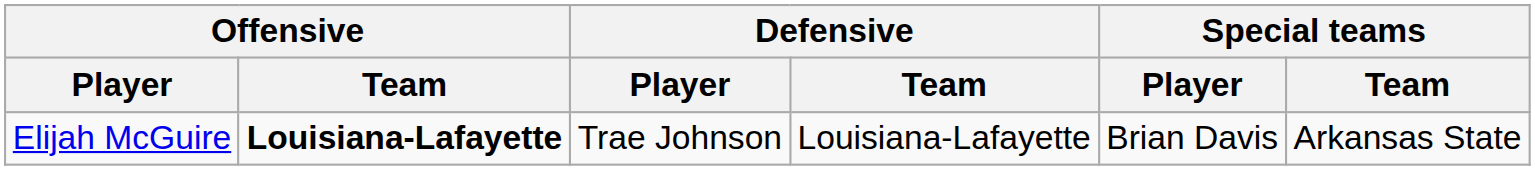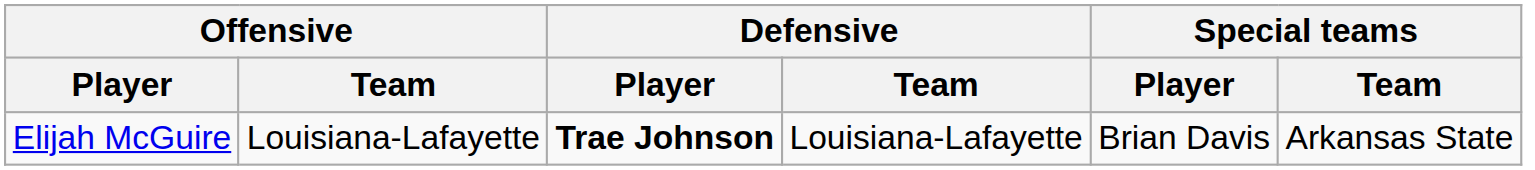(405, 137) bold -> (393, 137) normal
(680, 137) normal -> (665, 137) bold
